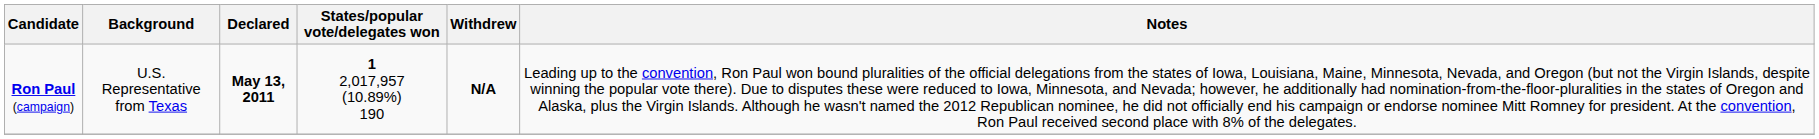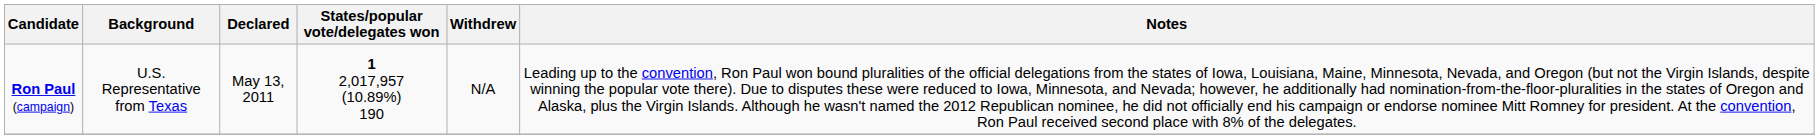(258, 89) bold -> (258, 89) normal
(483, 89) bold -> (483, 89) normal
